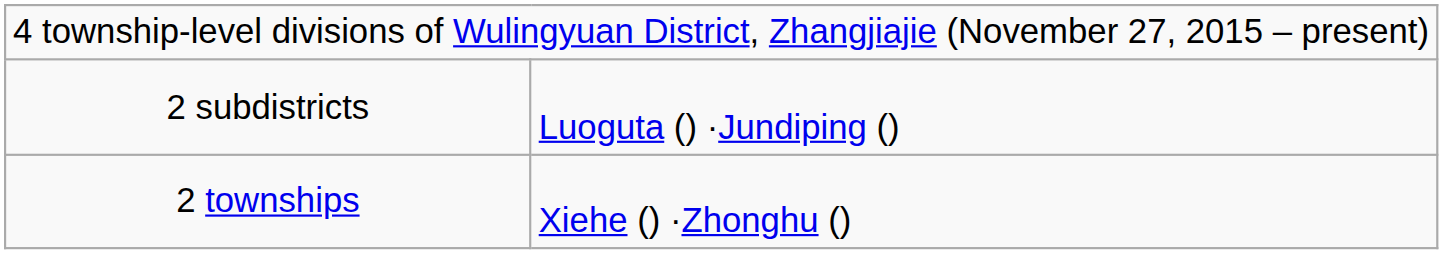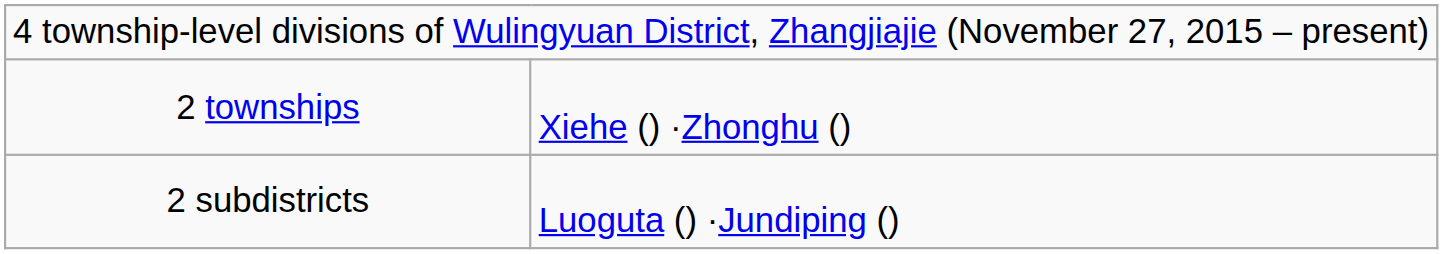rows swapped: (268, 106) <-> (268, 200)
